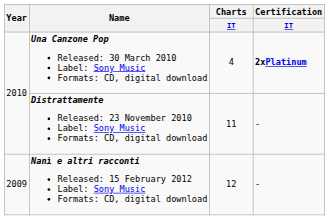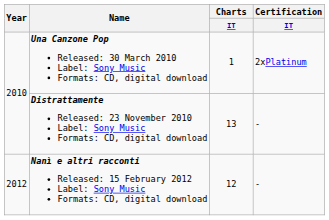(231, 63) 4 -> (231, 63) 1
(281, 63) bold -> (281, 63) normal
(231, 124) 11 -> (231, 124) 13
(17, 184) 2009 -> (17, 184) 2012
